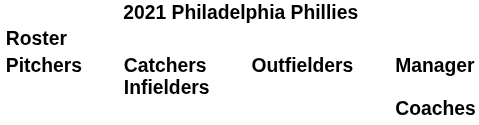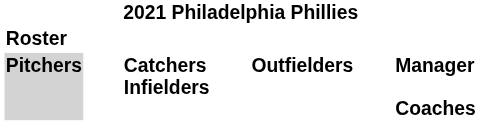(44, 65) no background -> (44, 65) lightgrey background
